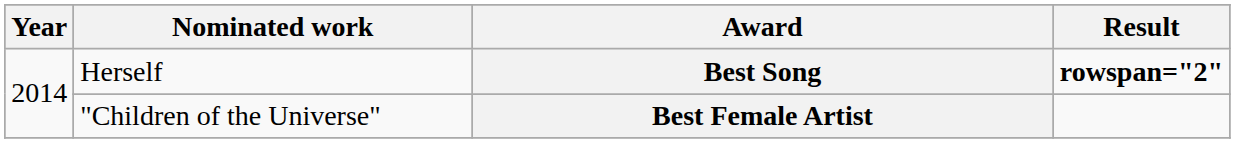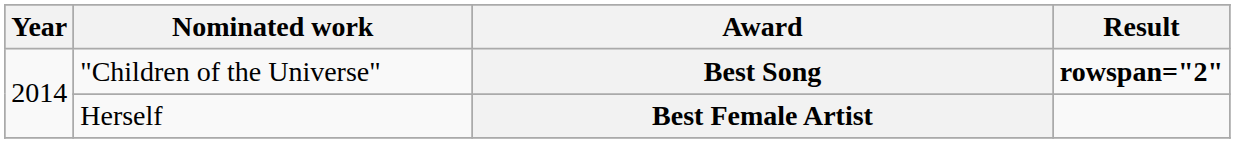(121, 71) Herself -> (230, 71) "Children of the Universe"
(230, 115) "Children of the Universe" -> (121, 115) Herself
